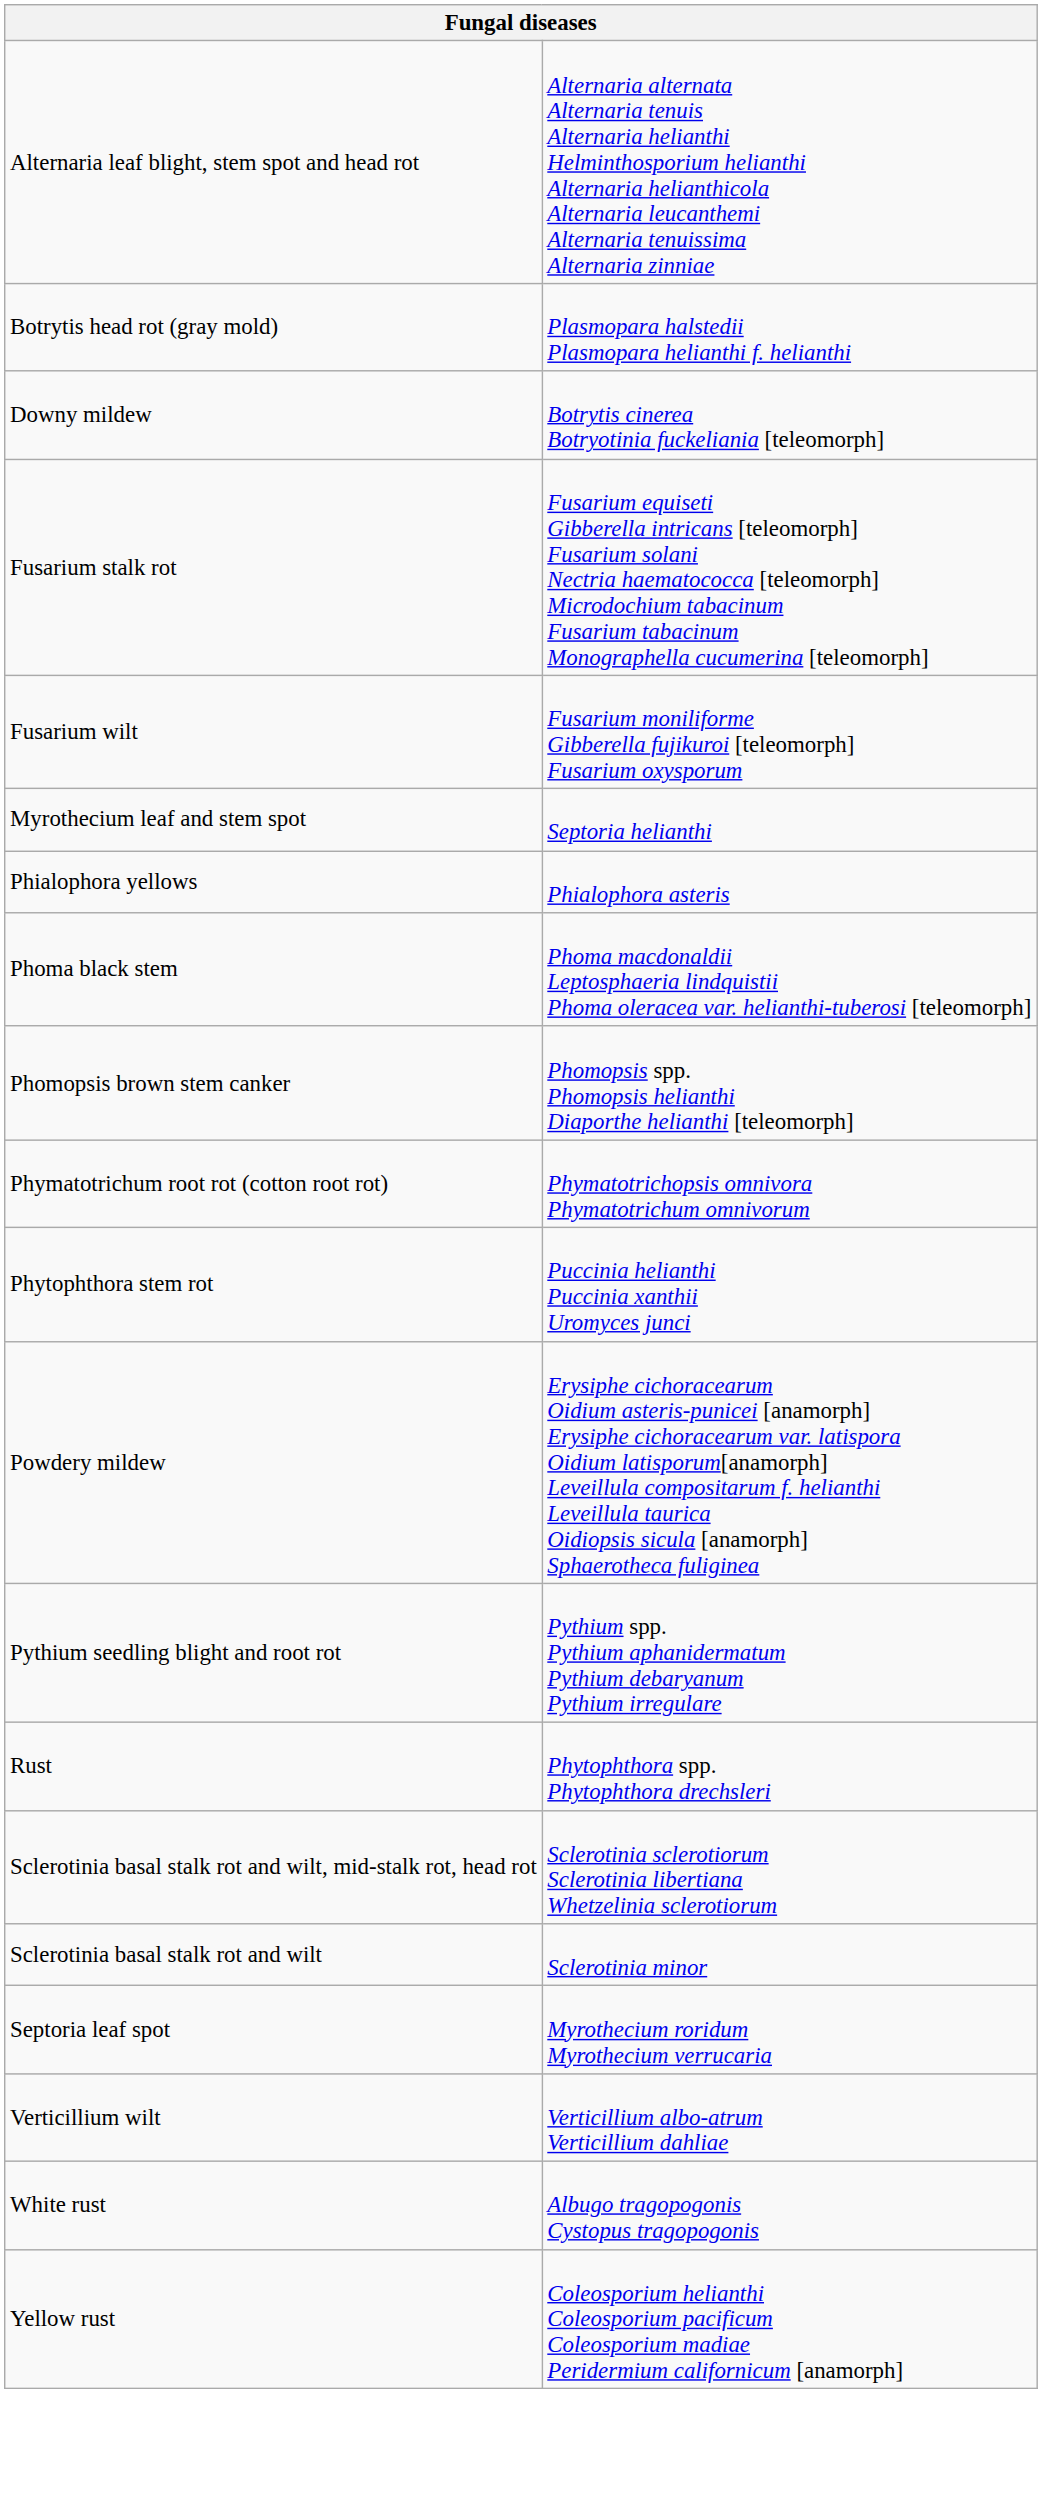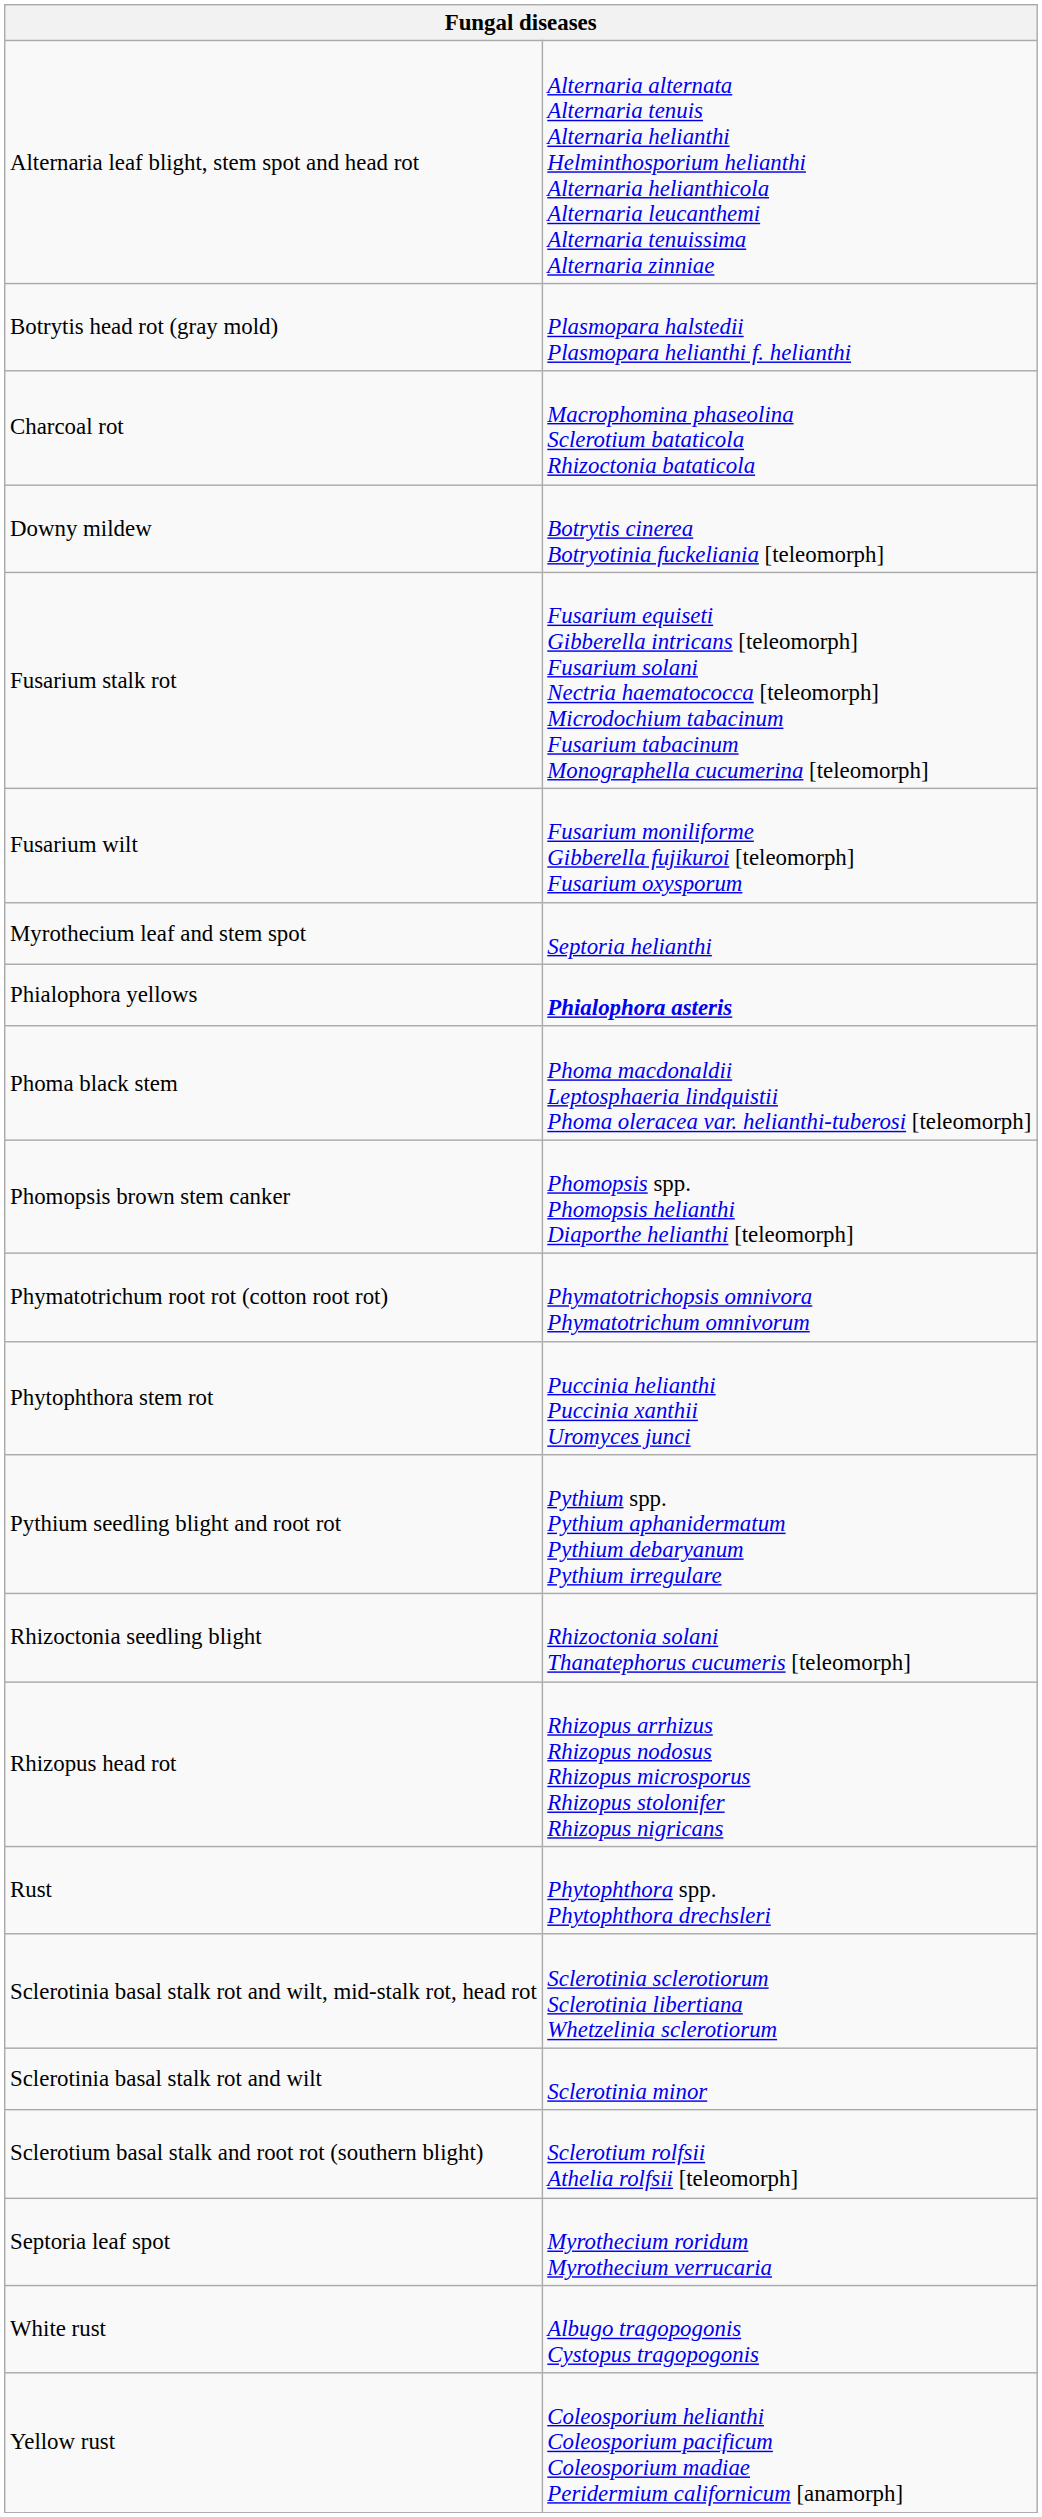+ row: (67, 427)
(638, 894) normal -> (640, 1007) bold
- row: (88, 1461)
+ row: (136, 1637)
+ row: (93, 1763)
+ row: (247, 2153)
- row: (85, 2117)
